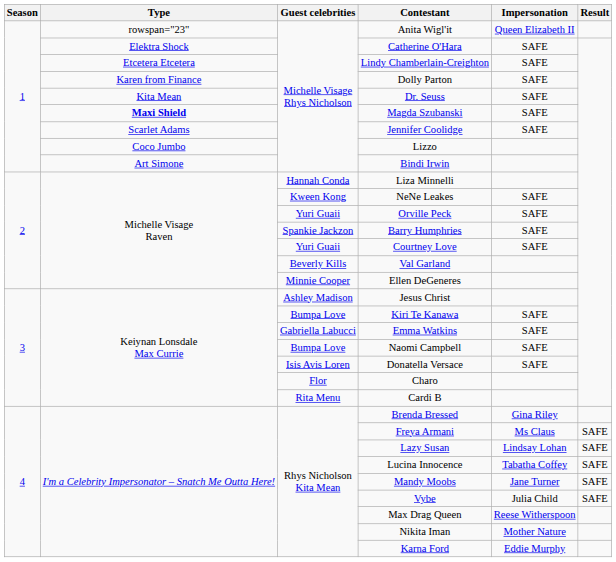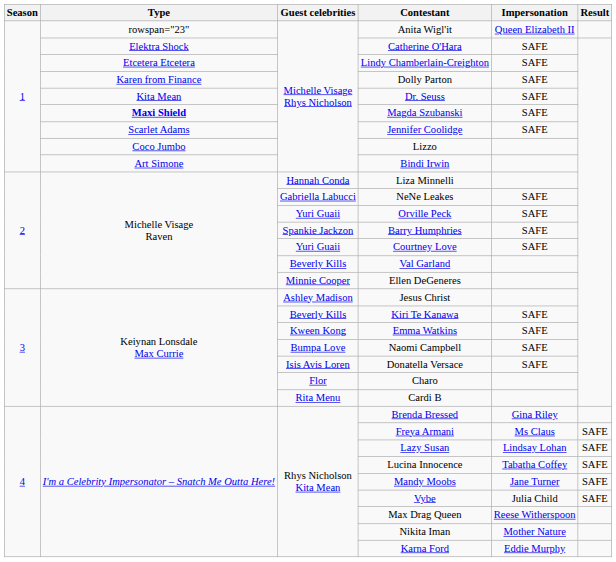(318, 197) Kween Kong -> (318, 197) Gabriella Labucci
(318, 314) Bumpa Love -> (318, 314) Beverly Kills
(318, 331) Gabriella Labucci -> (318, 331) Kween Kong
